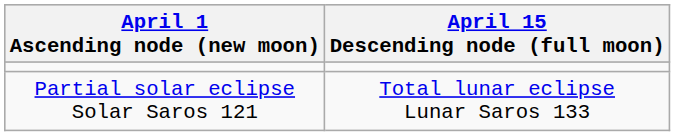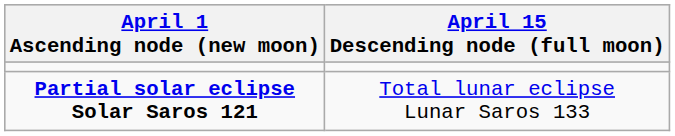(165, 101) normal -> (165, 101) bold
